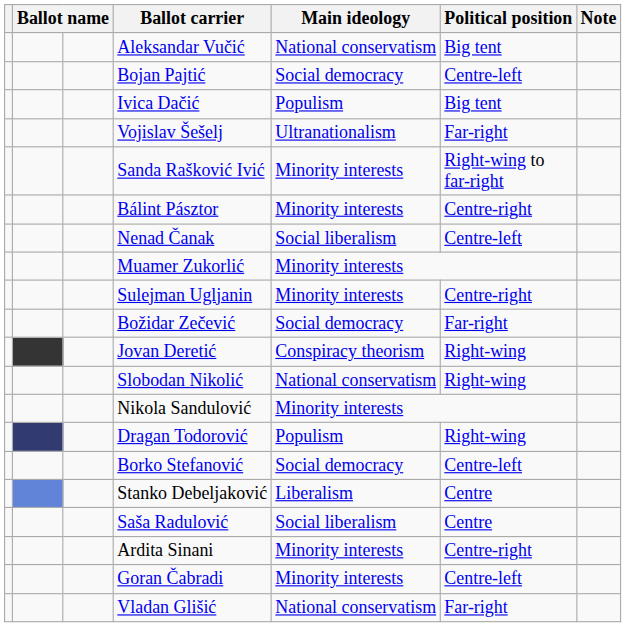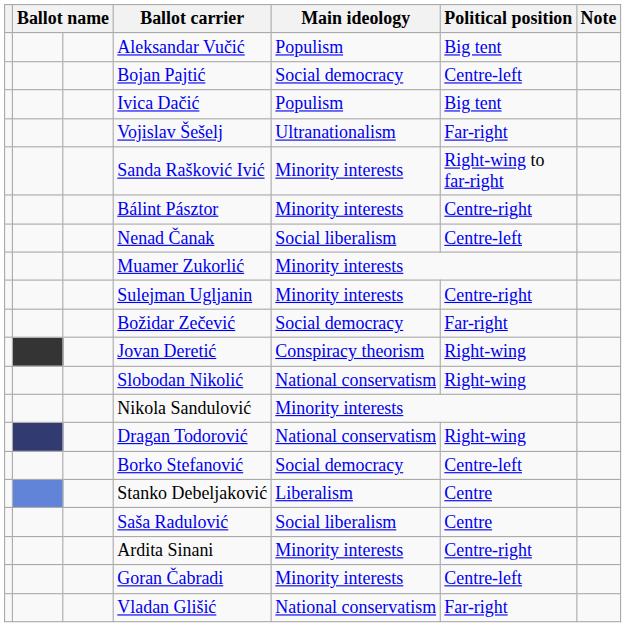(356, 47) National conservatism -> (309, 47) Populism
(309, 436) Populism -> (356, 436) National conservatism
